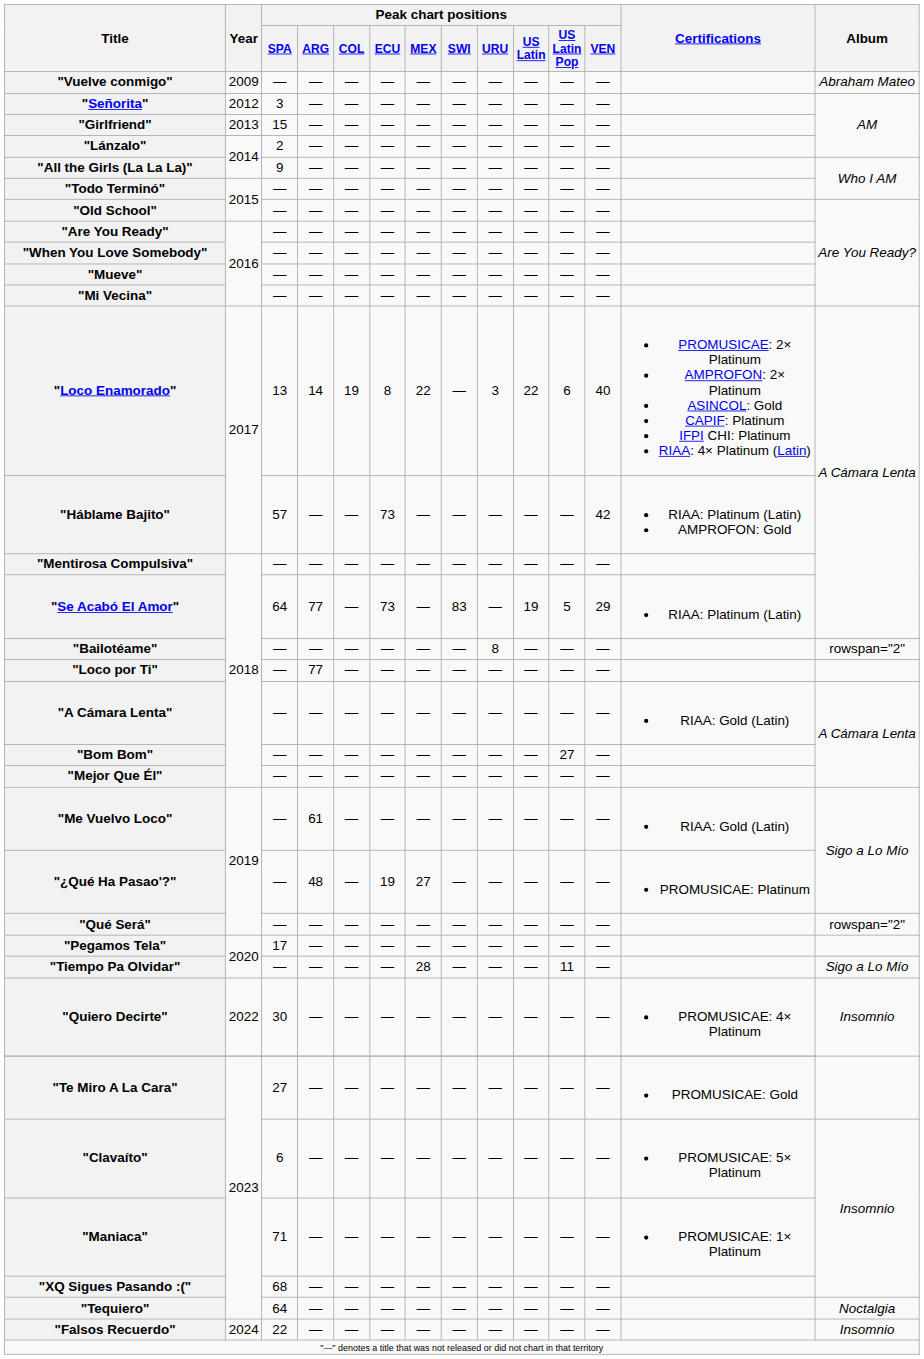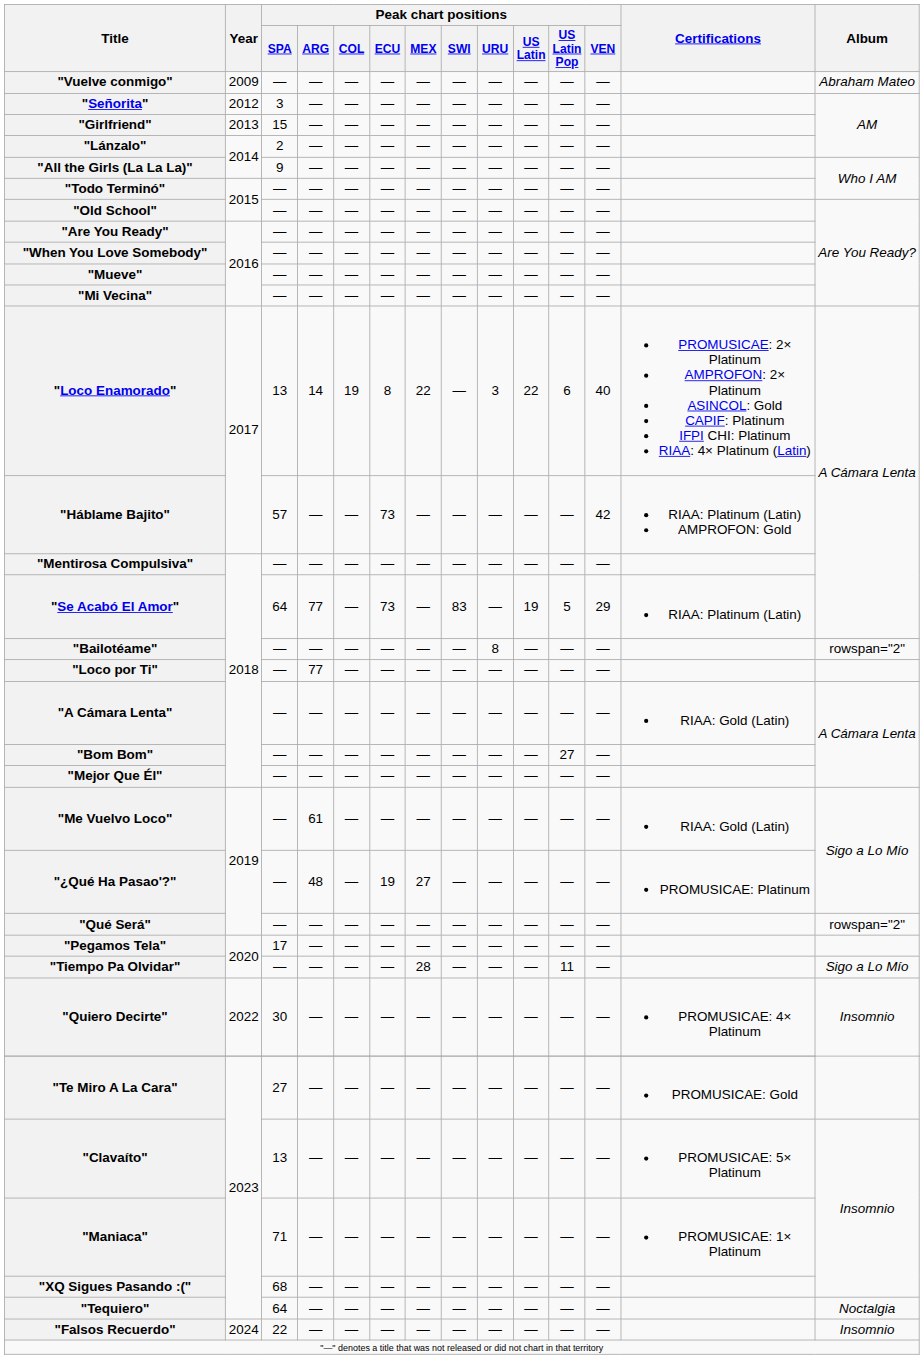(280, 1158) 6 -> (280, 1158) 13
